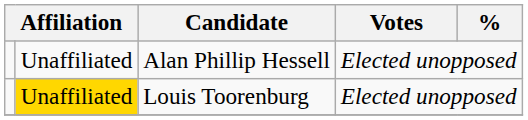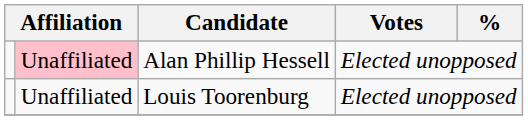(77, 59) no background -> (77, 59) pink background
(77, 96) gold background -> (77, 96) no background
